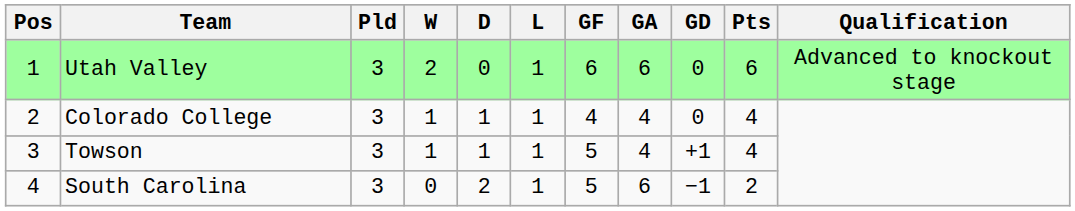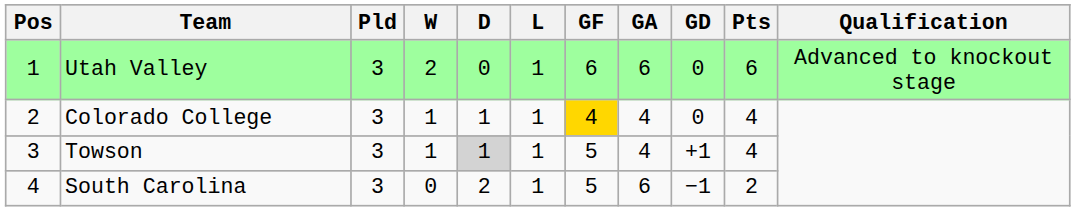(591, 118) no background -> (591, 118) gold background
(484, 153) no background -> (484, 153) lightgrey background
